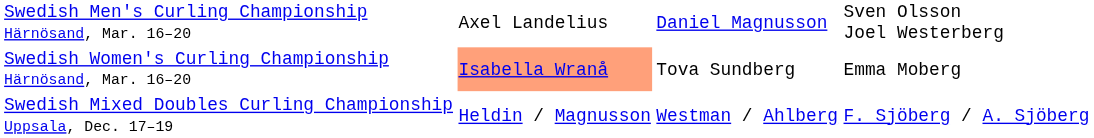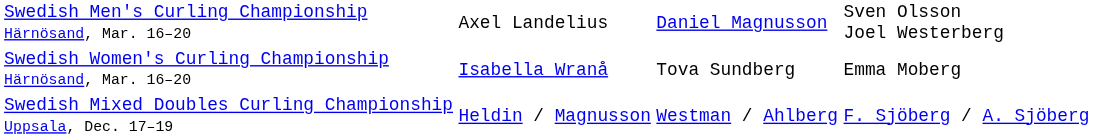(533, 69) lightsalmon background -> (533, 69) no background
